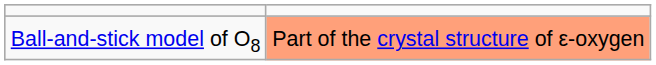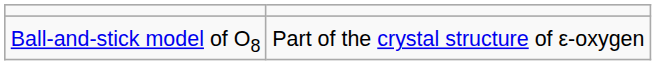(458, 39) lightsalmon background -> (458, 39) no background
